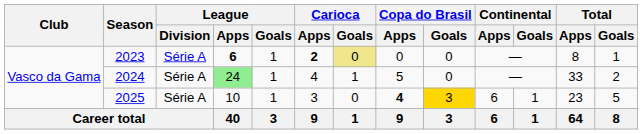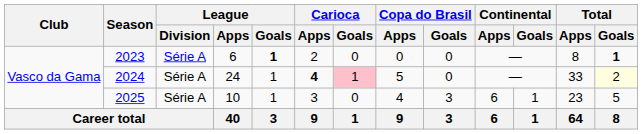(233, 56) bold -> (233, 56) normal
(273, 56) normal -> (273, 56) bold
(314, 56) bold -> (314, 56) normal
(355, 56) khaki background -> (355, 56) no background
(616, 56) normal -> (616, 56) bold
(233, 77) lightgreen background -> (233, 77) no background
(314, 77) normal -> (314, 77) bold
(355, 77) no background -> (355, 77) pink background
(616, 77) no background -> (616, 77) lightyellow background
(400, 98) bold -> (400, 98) normal
(449, 98) gold background -> (449, 98) no background
